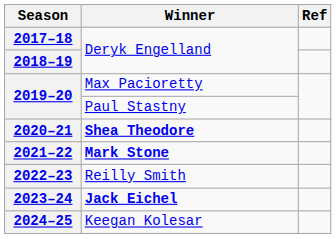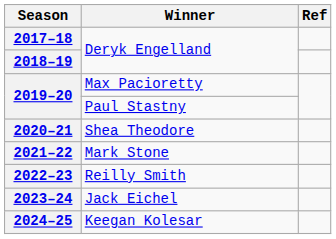(140, 130) bold -> (140, 130) normal
(127, 153) bold -> (127, 153) normal
(131, 199) bold -> (131, 199) normal
